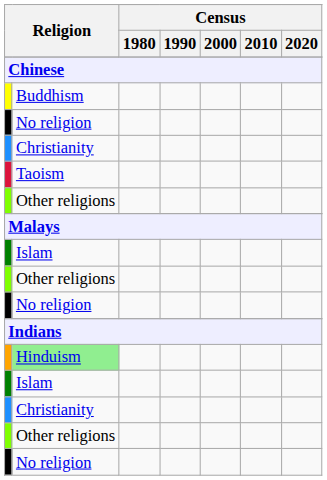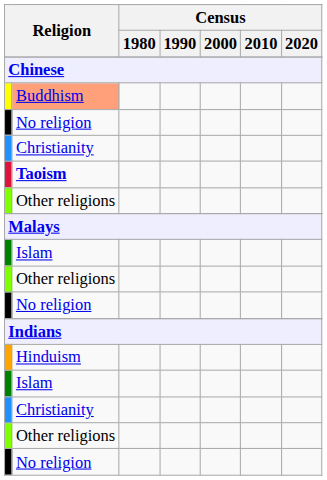(50, 95) no background -> (50, 95) lightsalmon background
(40, 174) normal -> (41, 174) bold
(48, 357) lightgreen background -> (48, 357) no background
